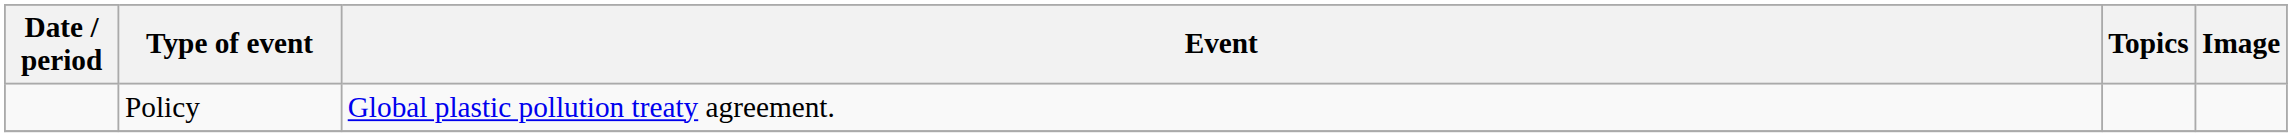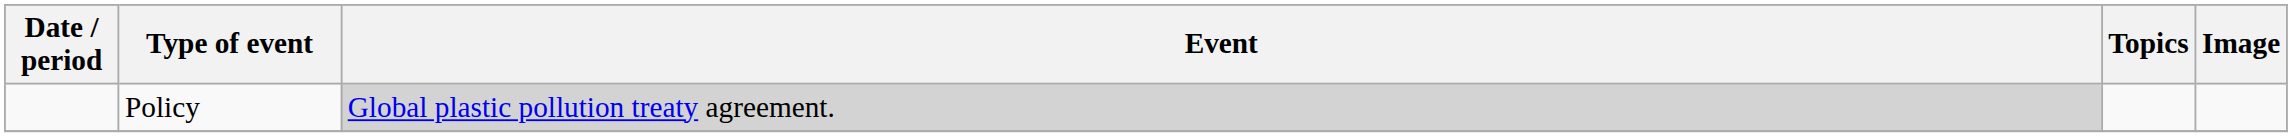(591, 107) no background -> (591, 107) lightgrey background
